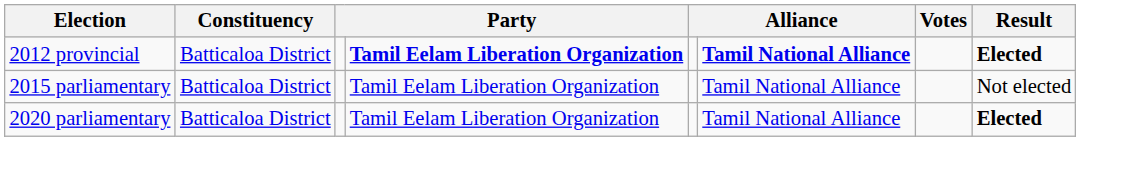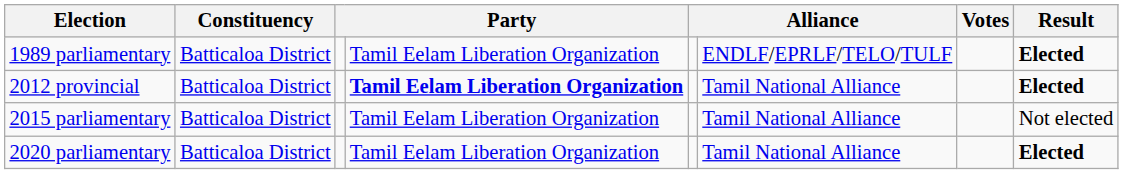+ row: (90, 53)
(806, 53) bold -> (801, 86) normal
